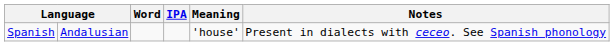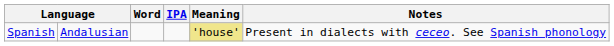(216, 32) no background -> (216, 32) khaki background
